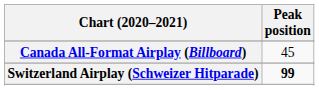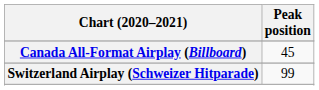(288, 73) bold -> (288, 73) normal
